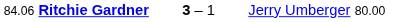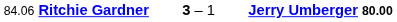(317, 10) normal -> (320, 10) bold
